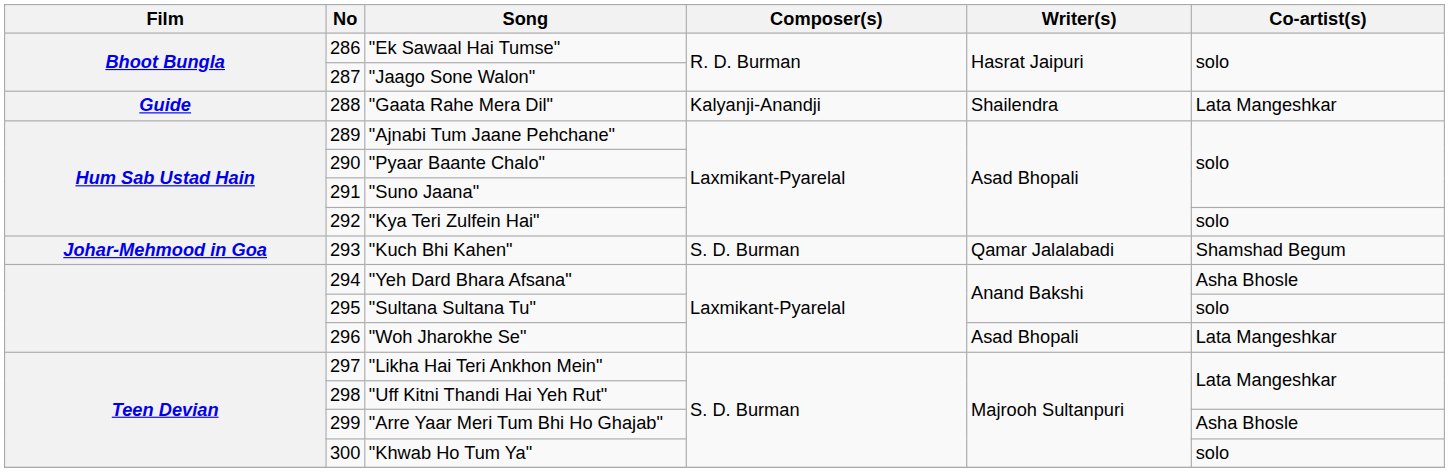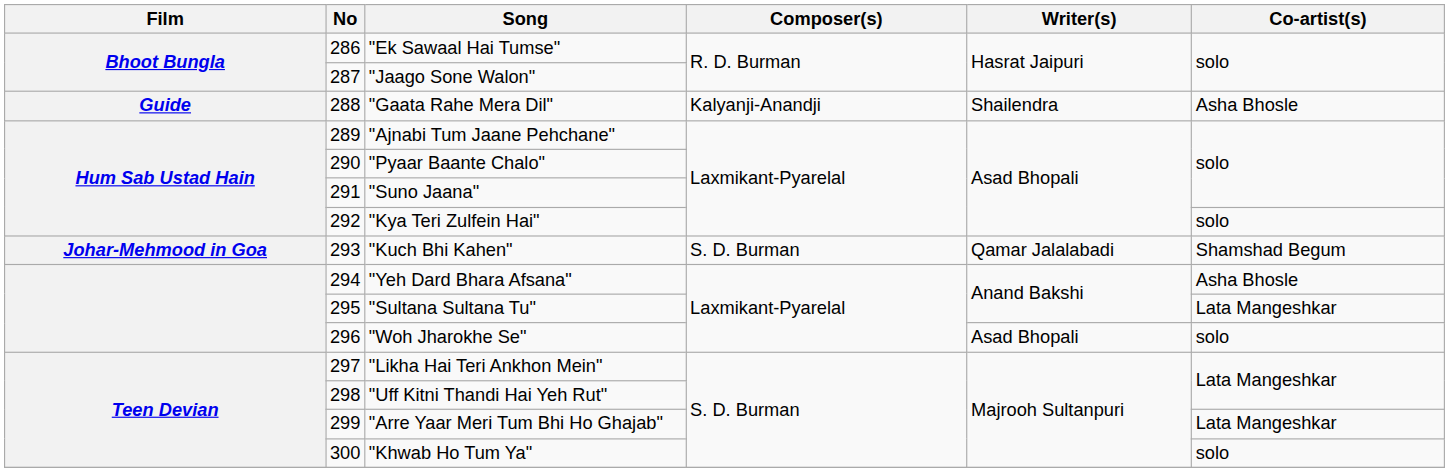(1266, 105) Lata Mangeshkar -> (1247, 105) Asha Bhosle
(1212, 308) solo -> (1266, 308) Lata Mangeshkar
(1266, 337) Lata Mangeshkar -> (1212, 337) solo
(1247, 423) Asha Bhosle -> (1266, 423) Lata Mangeshkar
